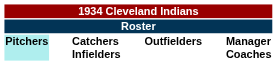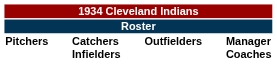(27, 42) paleturquoise background -> (27, 42) no background
